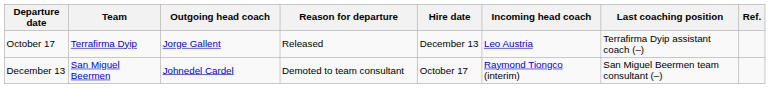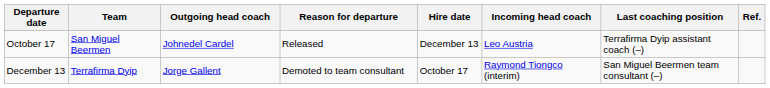(104, 44) Terrafirma Dyip -> (95, 44) San Miguel Beermen
(192, 44) Jorge Gallent -> (198, 44) Johnedel Cardel
(95, 70) San Miguel Beermen -> (104, 70) Terrafirma Dyip
(198, 70) Johnedel Cardel -> (192, 70) Jorge Gallent
